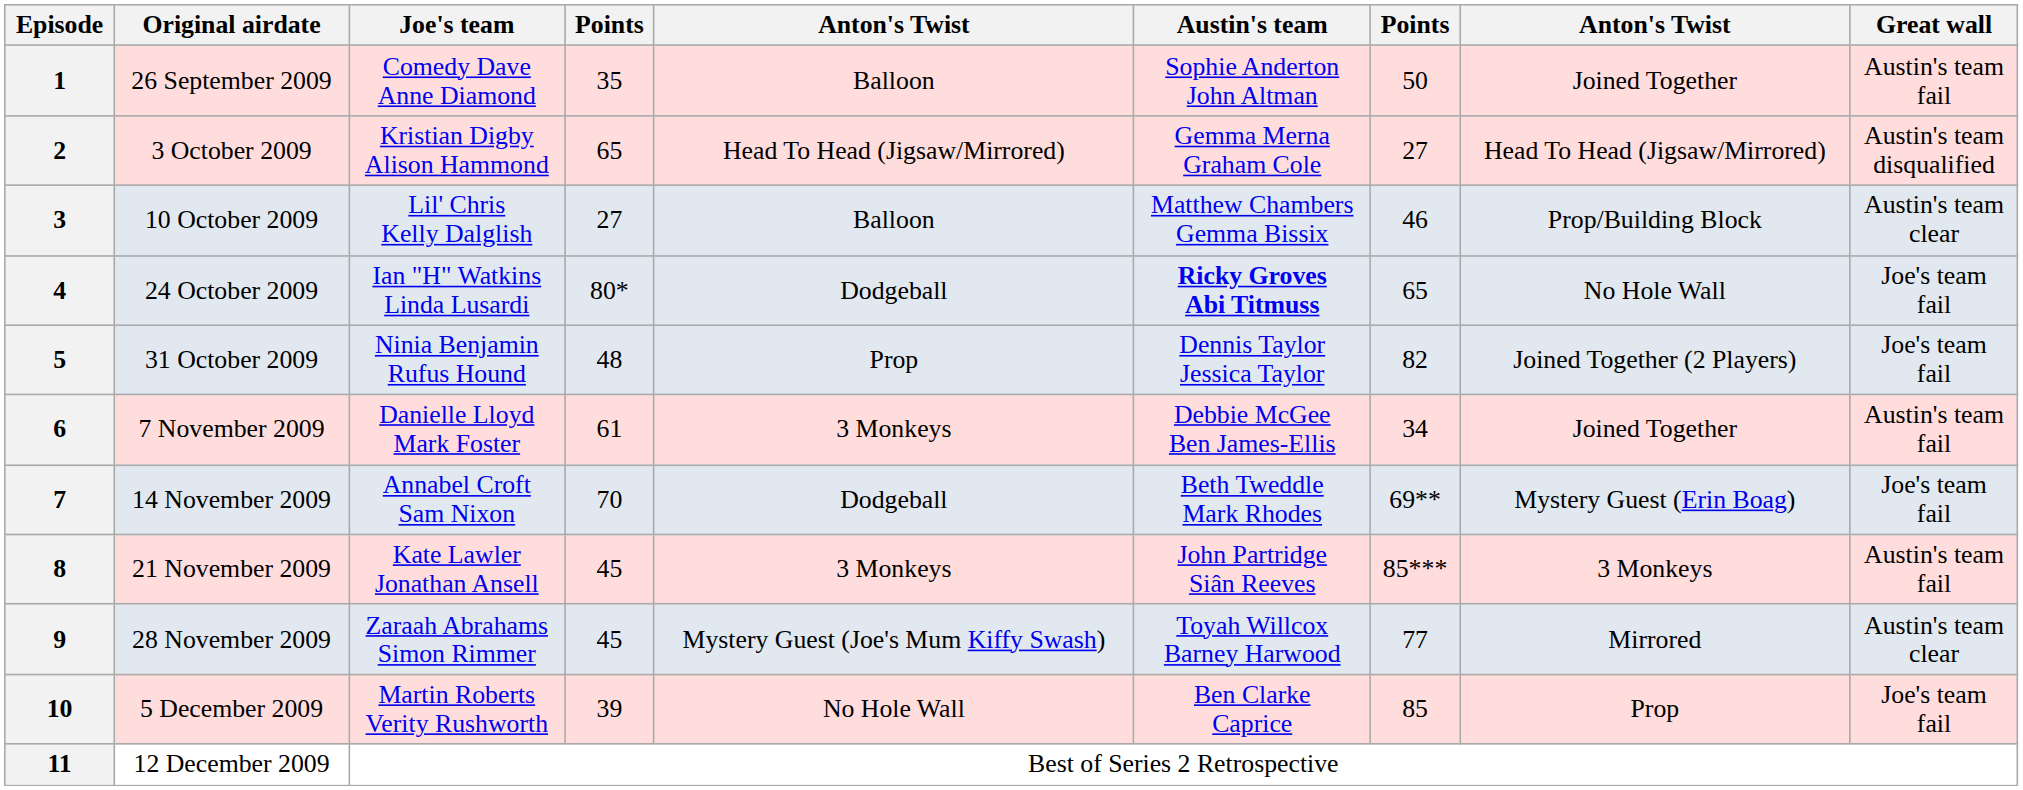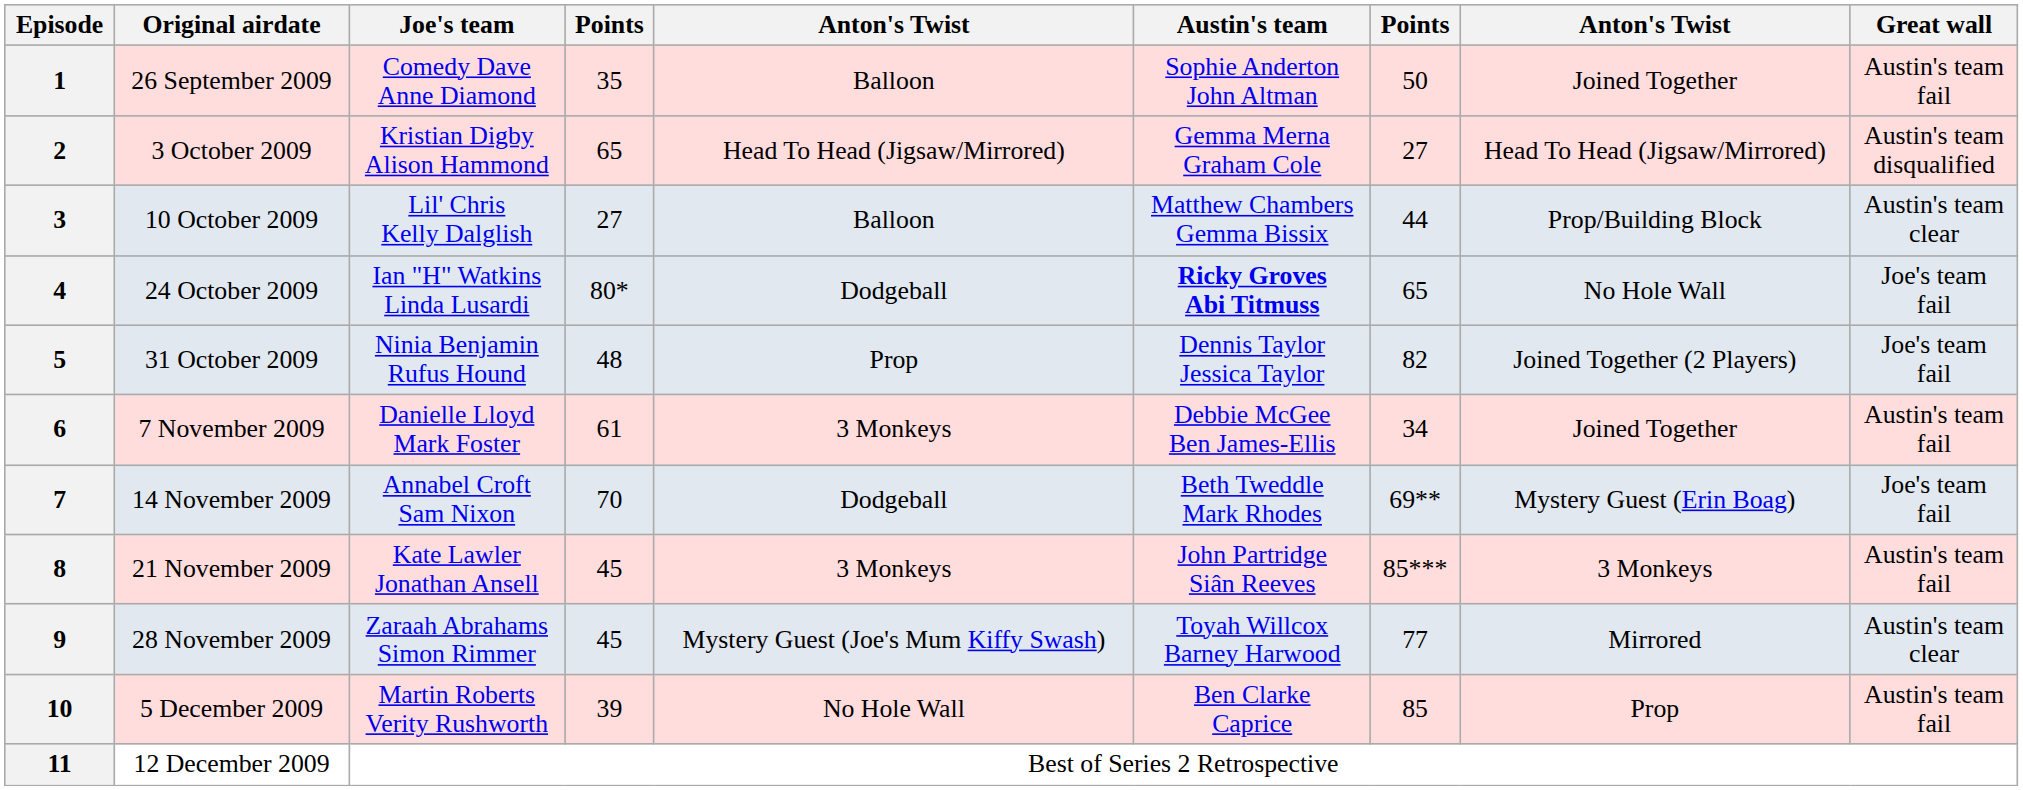(1415, 219) 46 -> (1415, 219) 44
(1934, 708) Joe's team fail -> (1934, 708) Austin's team fail
